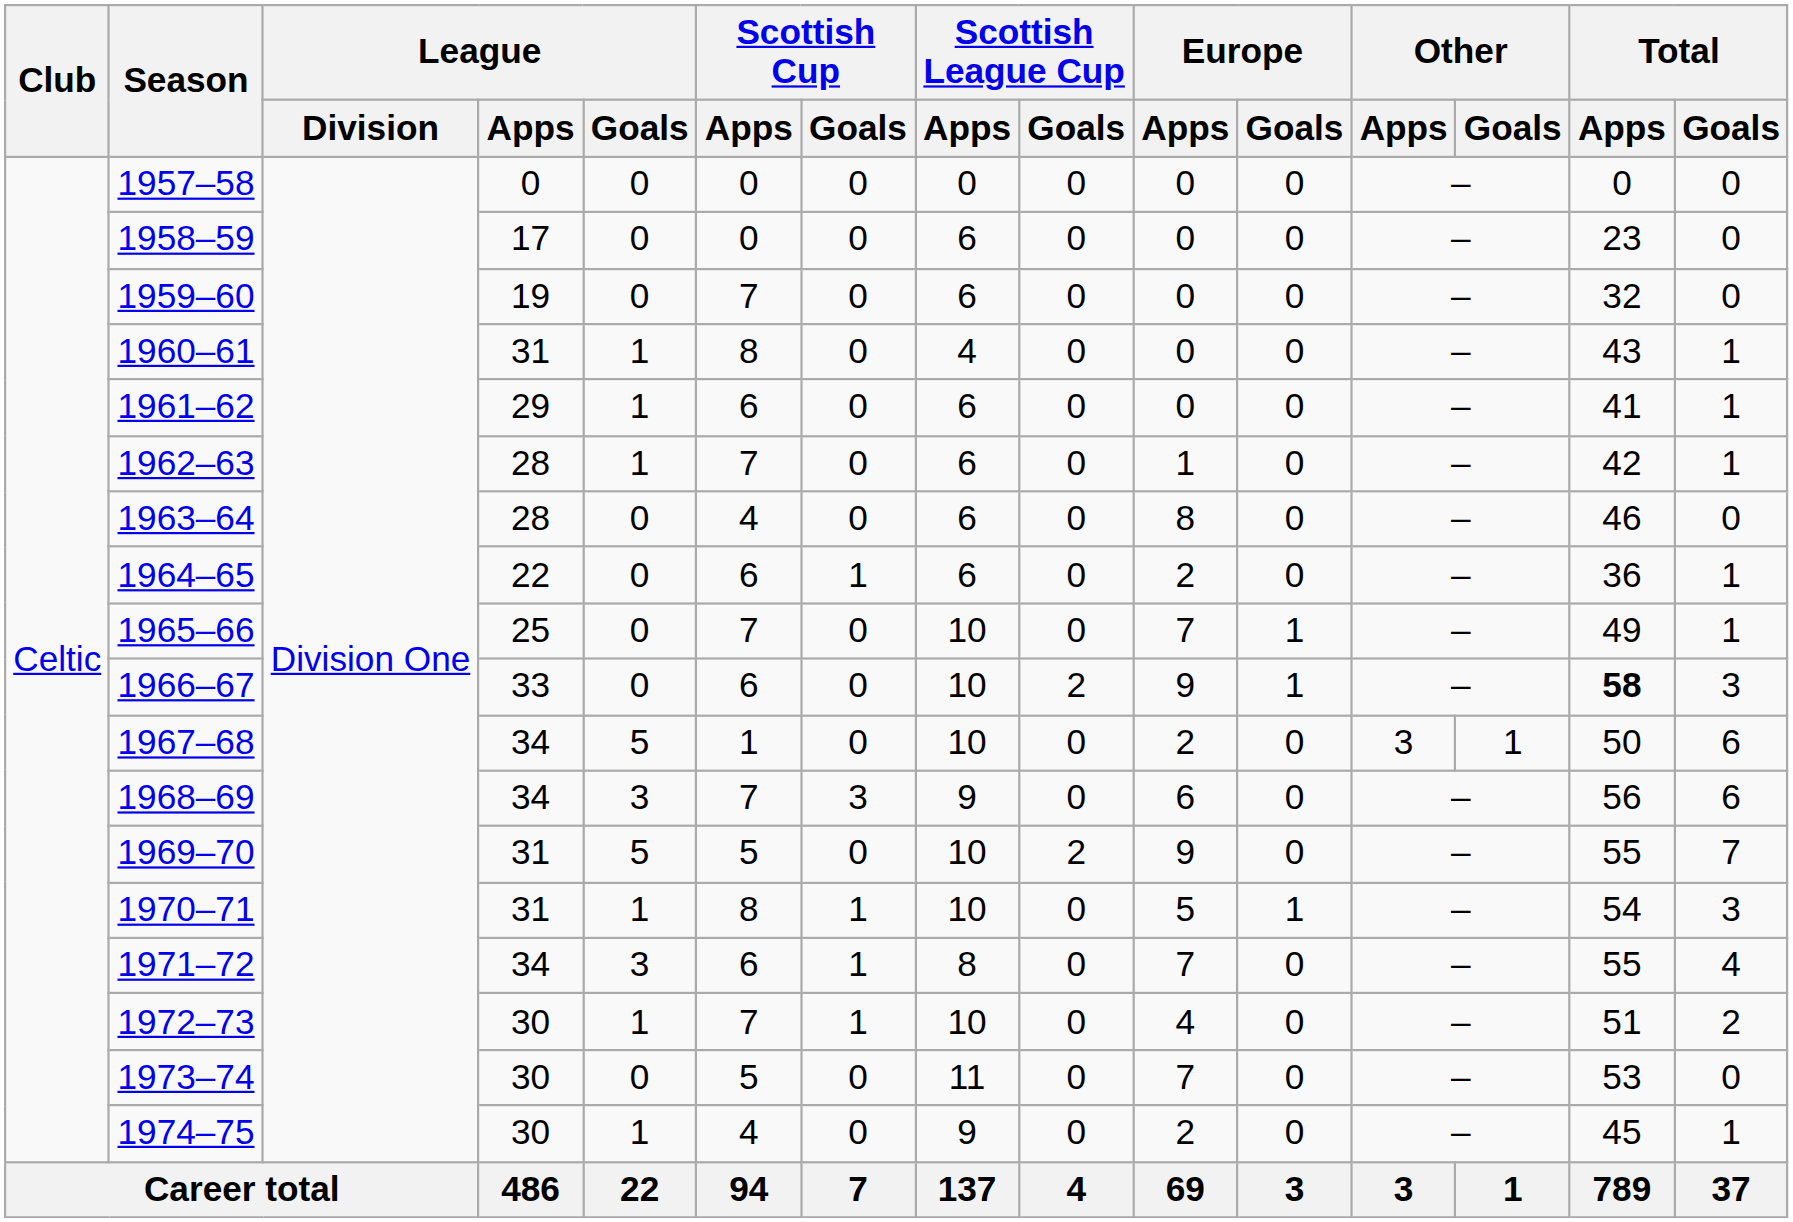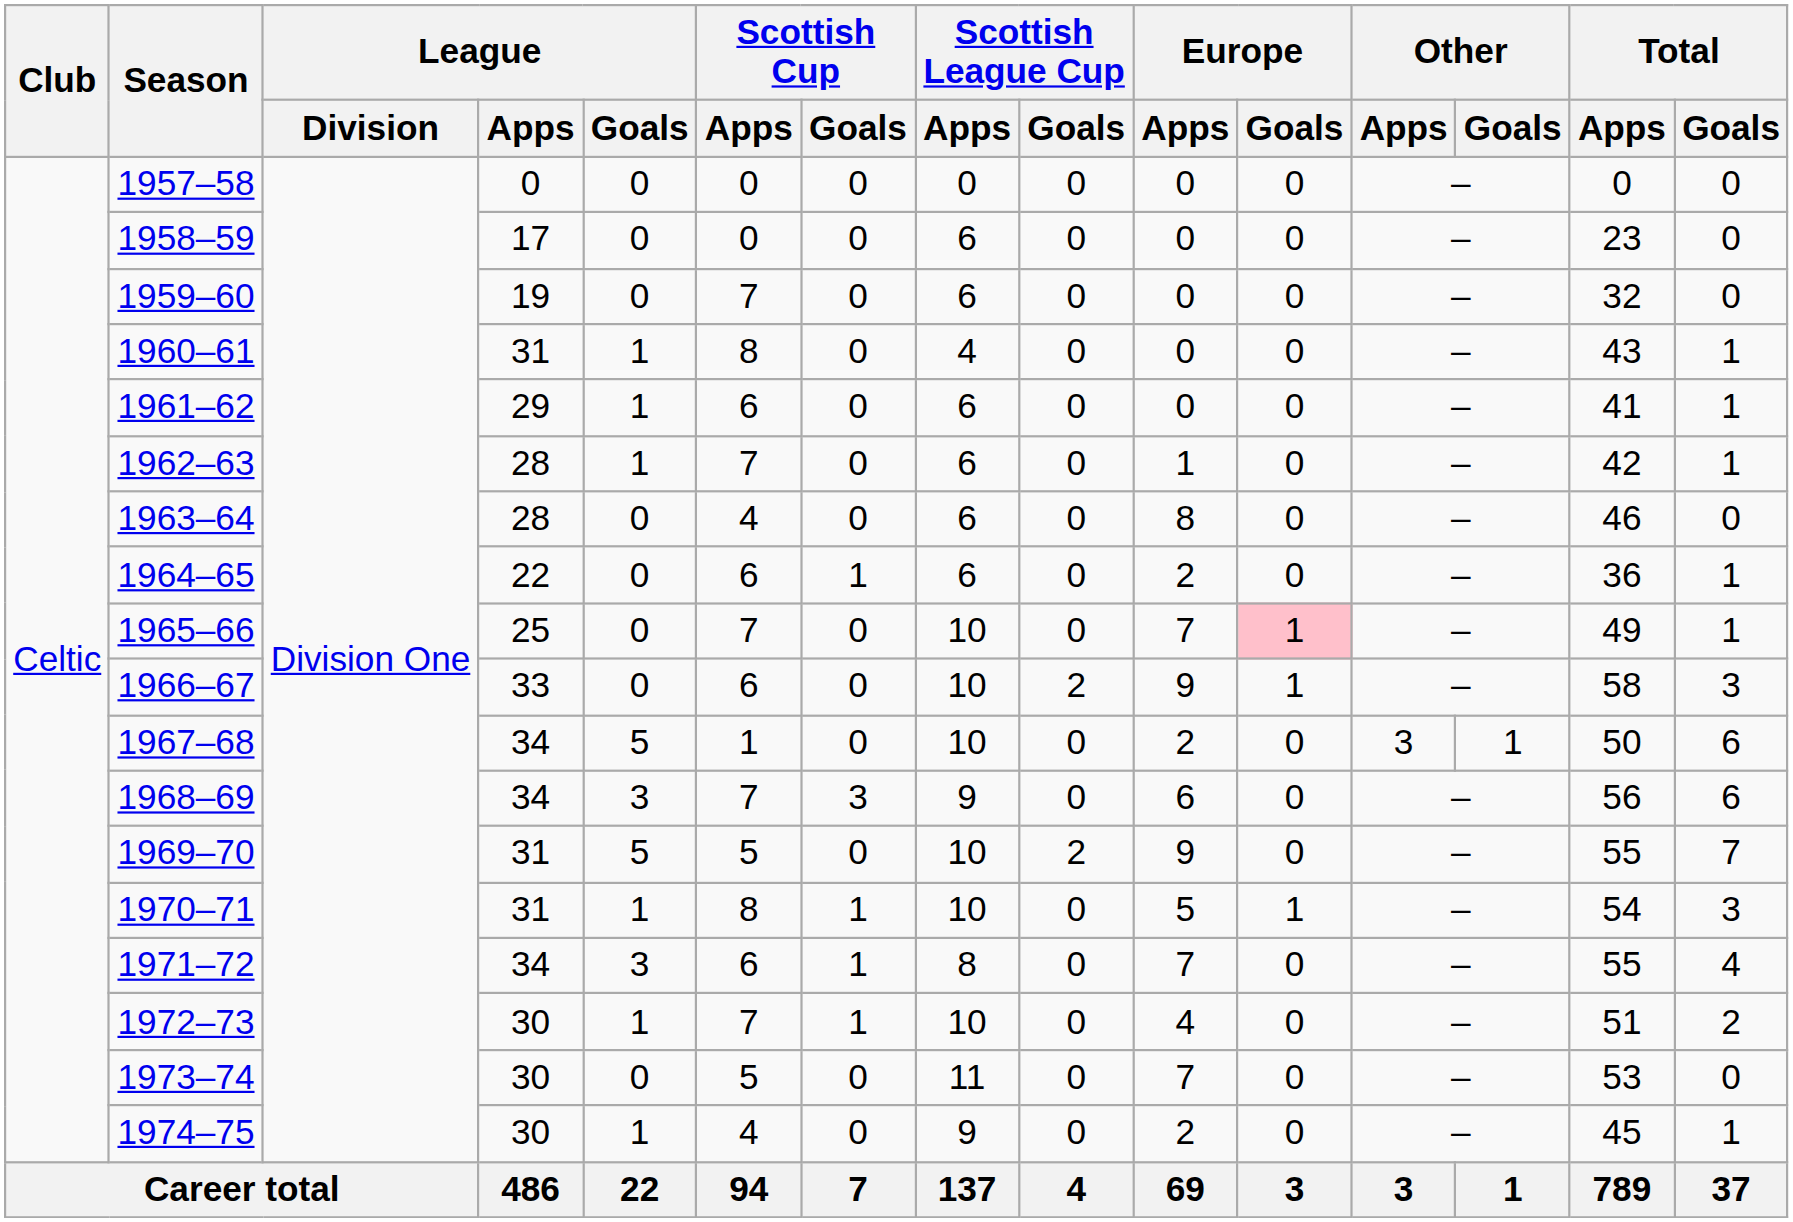(1295, 630) no background -> (1295, 630) pink background
(1622, 686) bold -> (1622, 686) normal
